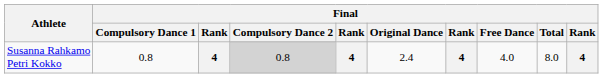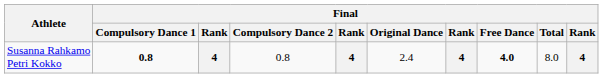(146, 57) normal -> (146, 57) bold
(283, 57) lightgrey background -> (283, 57) no background
(507, 57) normal -> (507, 57) bold
